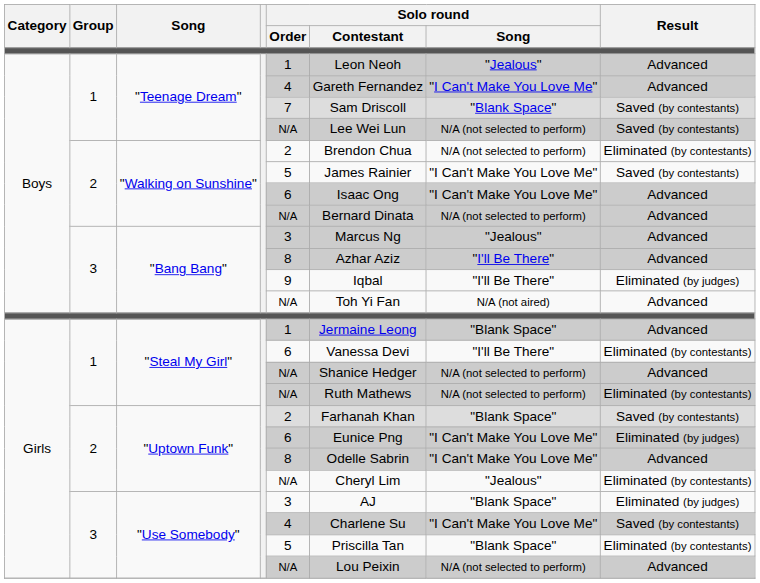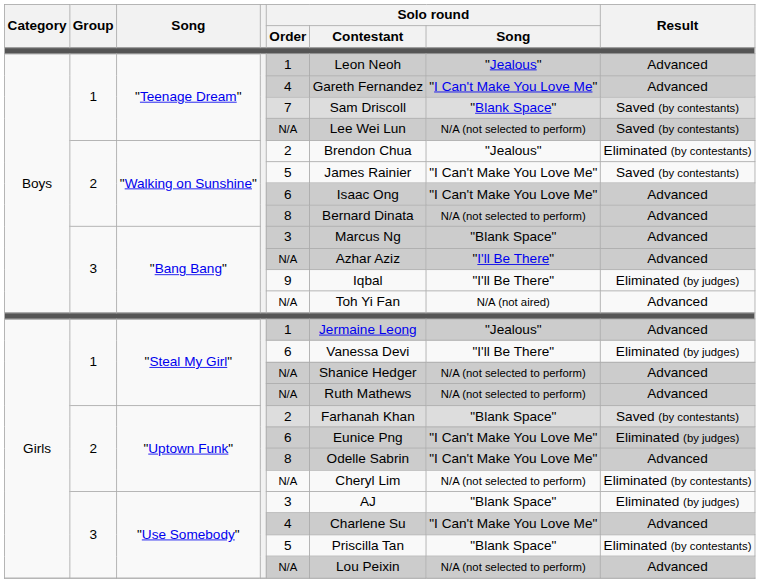(513, 151) N/A (not selected to perform) -> (513, 150) "Jealous"
(288, 216) N/A -> (288, 215) 8
(513, 237) "Jealous" -> (513, 237) "Blank Space"
(288, 258) 8 -> (288, 259) N/A
(513, 329) "Blank Space" -> (513, 329) "Jealous"
(677, 351) Eliminated (by contestants) -> (677, 351) Eliminated (by judges)
(677, 394) Eliminated (by contestants) -> (677, 394) Advanced
(513, 480) "Jealous" -> (513, 481) N/A (not selected to perform)
(677, 523) Saved (by contestants) -> (677, 523) Advanced
